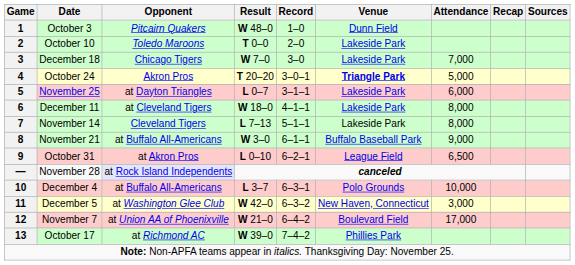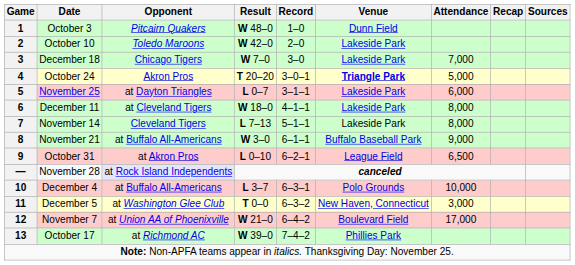(255, 44) T 0–0 -> (255, 44) W 42–0
(255, 204) W 42–0 -> (255, 204) T 0–0
